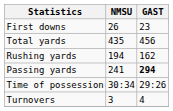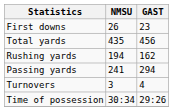(147, 70) bold -> (147, 70) normal
rows swapped: (31, 99) <-> (55, 85)
